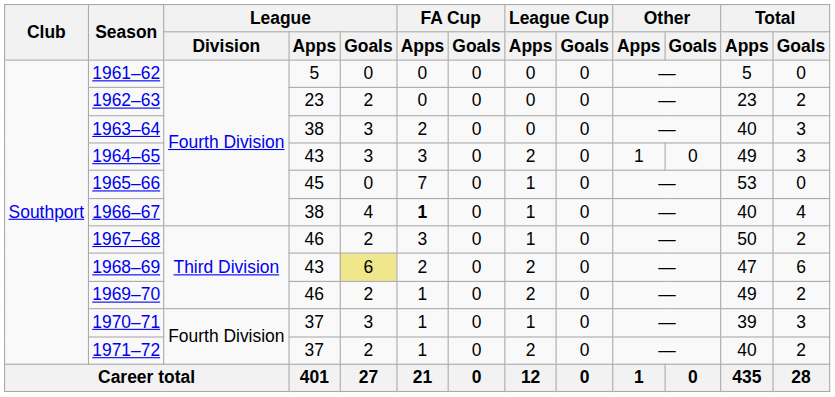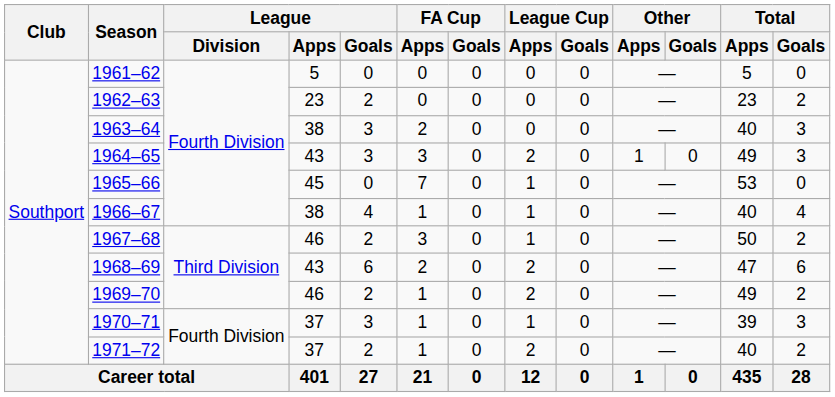(422, 211) bold -> (422, 211) normal
(368, 267) khaki background -> (368, 267) no background
